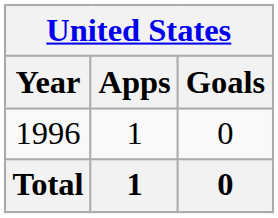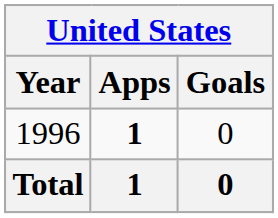(135, 133) normal -> (135, 133) bold
